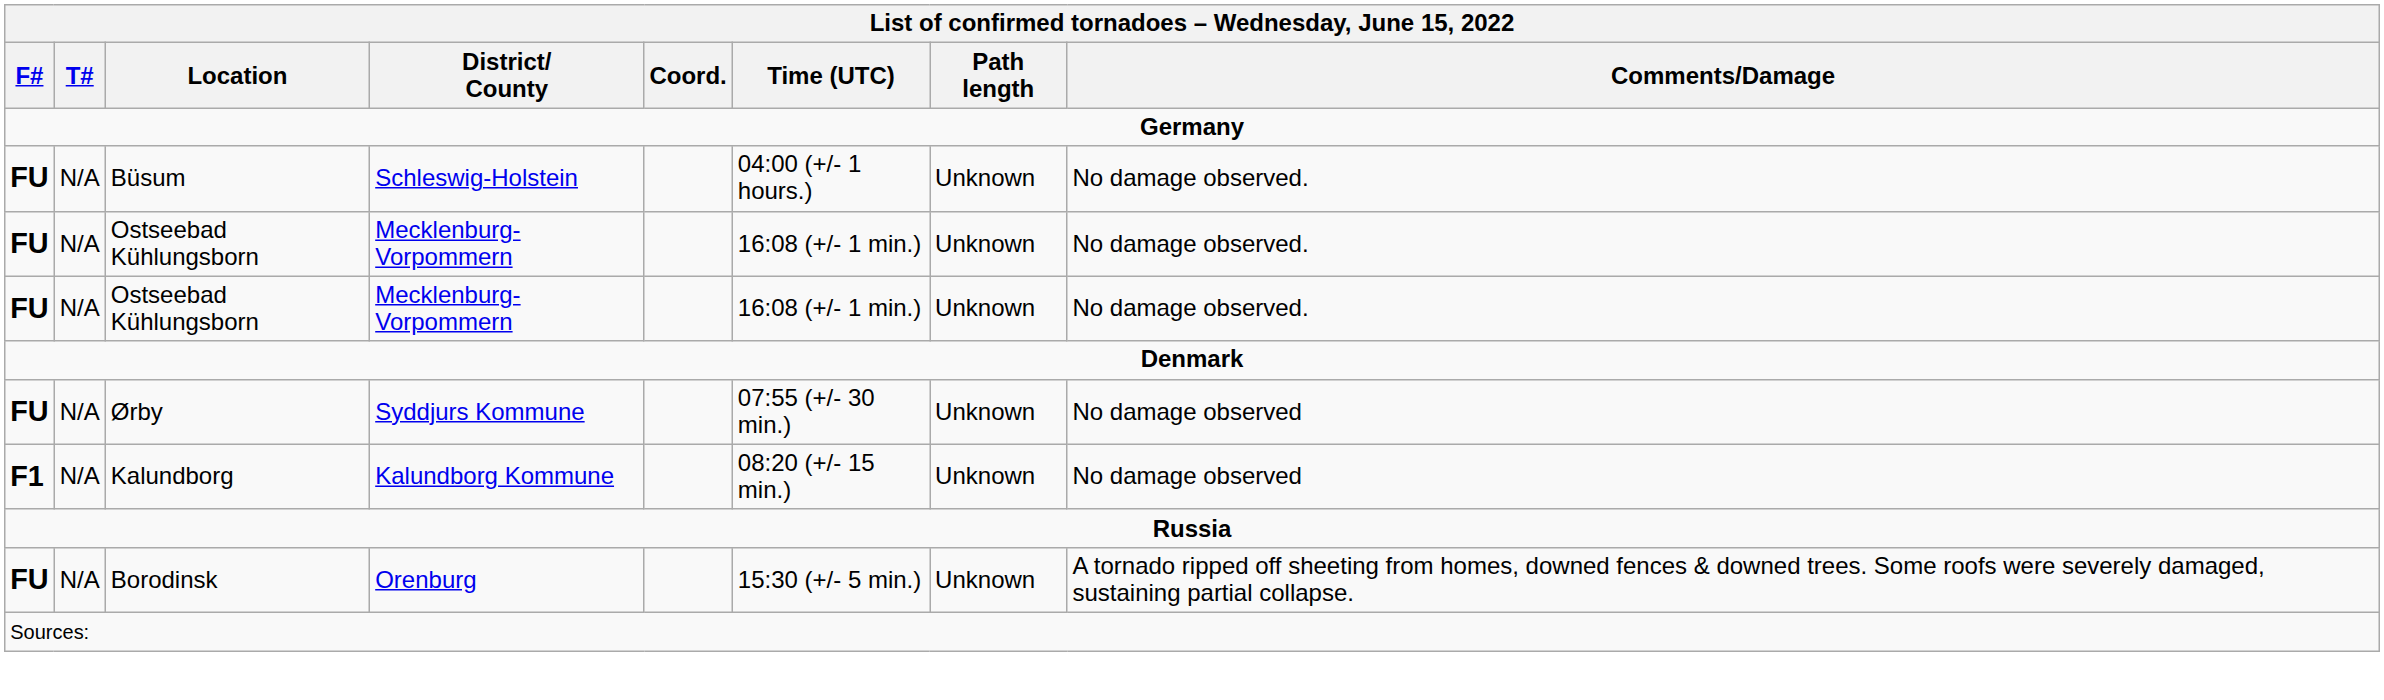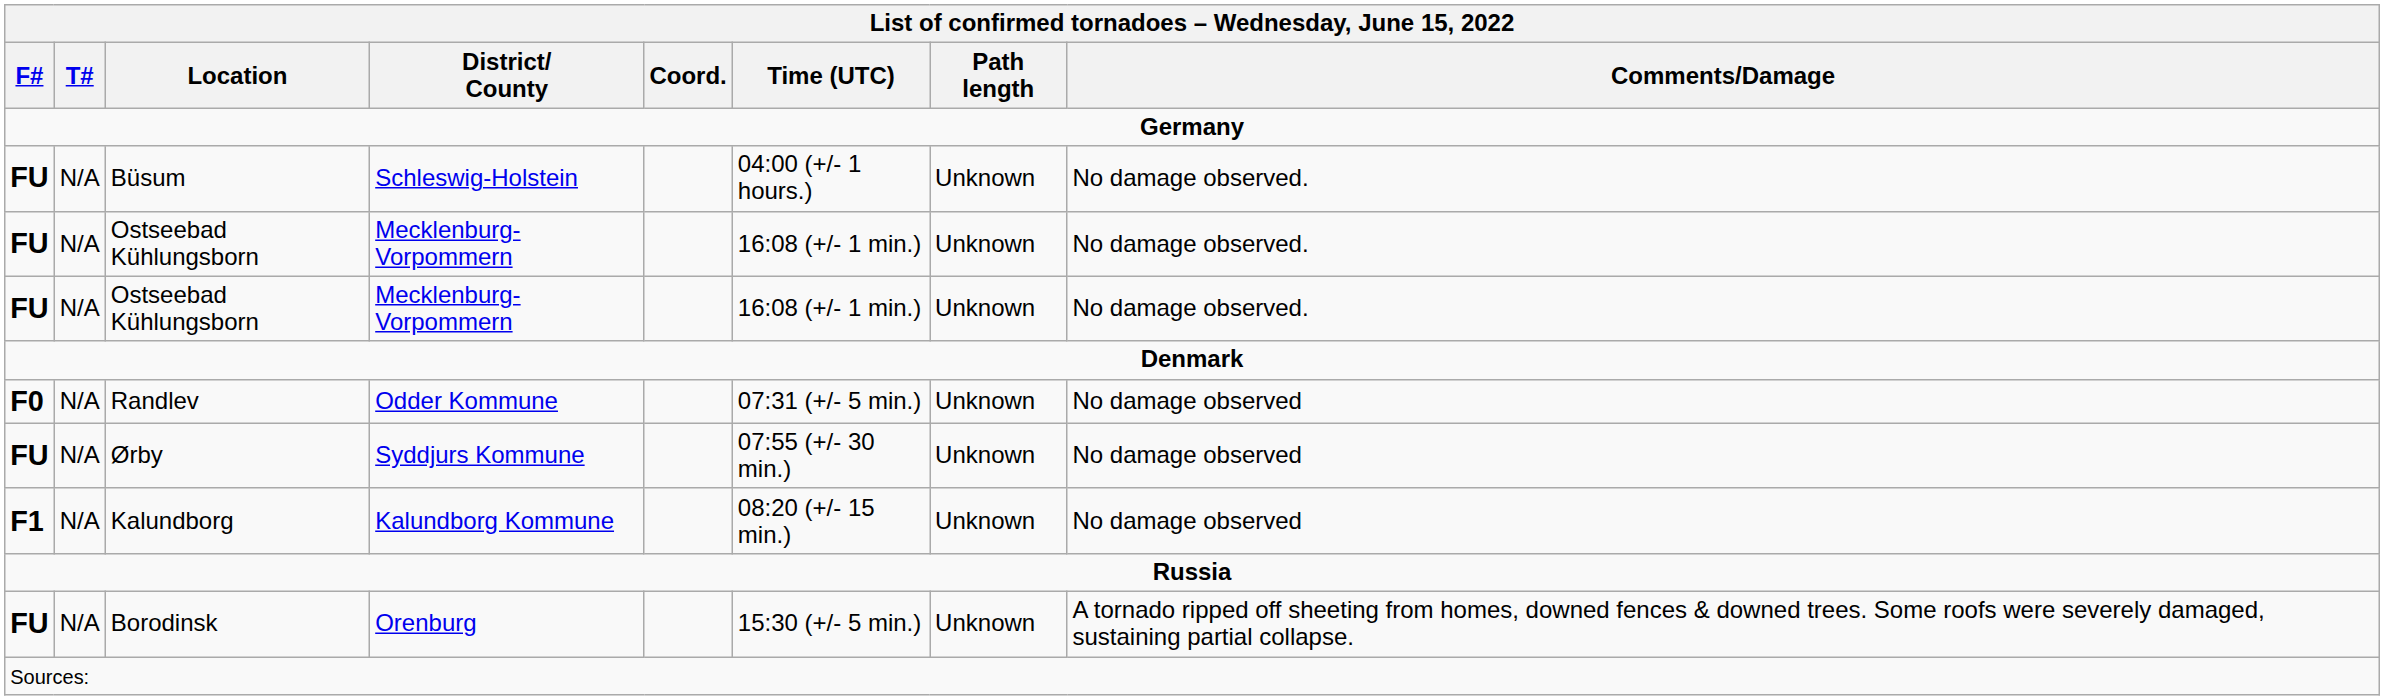+ row: (155, 400)
